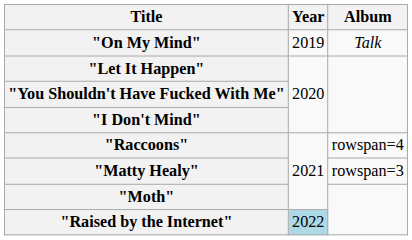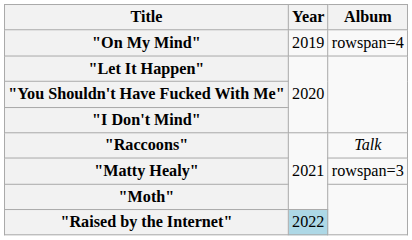(368, 42) Talk -> (368, 42) rowspan=4
(368, 145) rowspan=4 -> (368, 145) Talk
